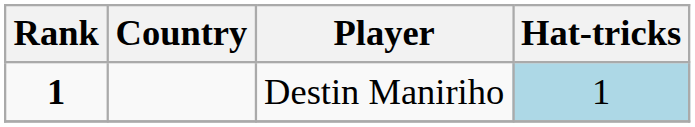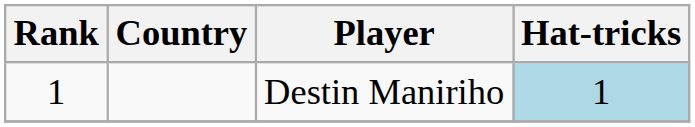(56, 91) bold -> (56, 91) normal
